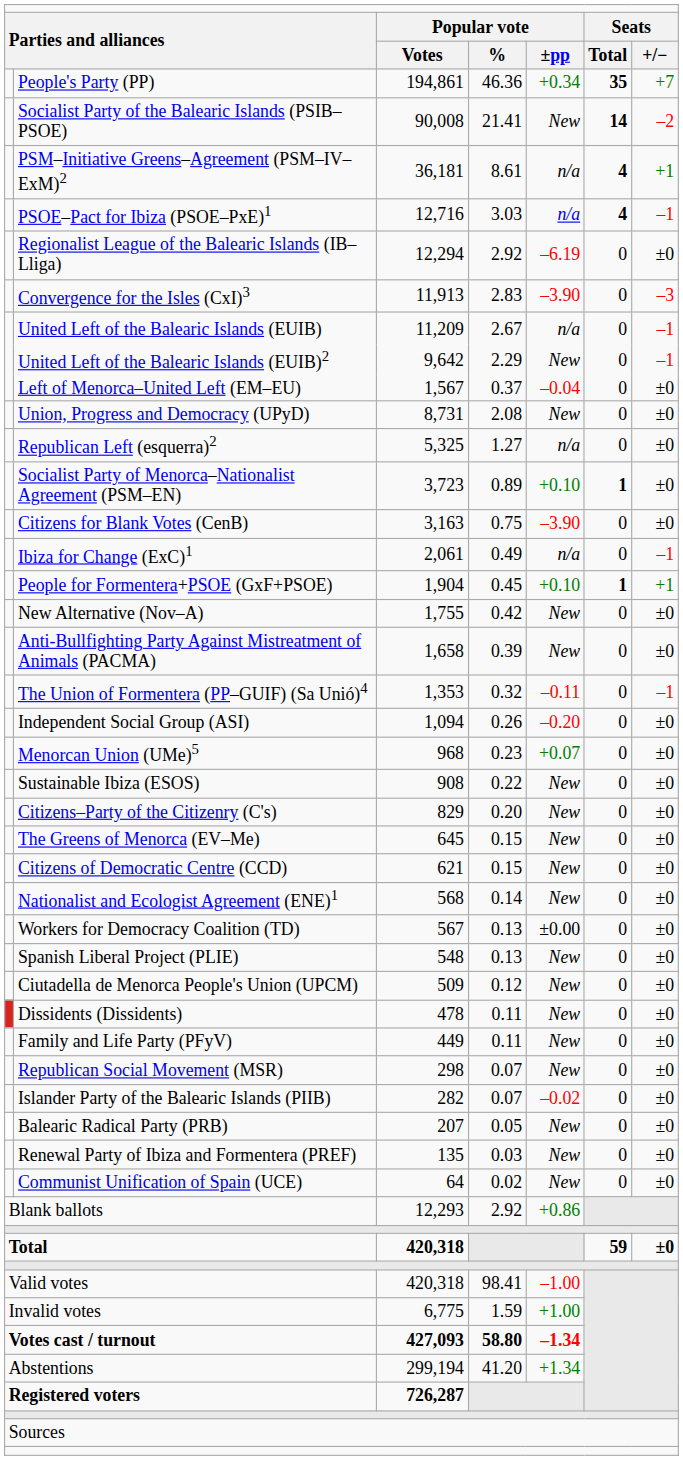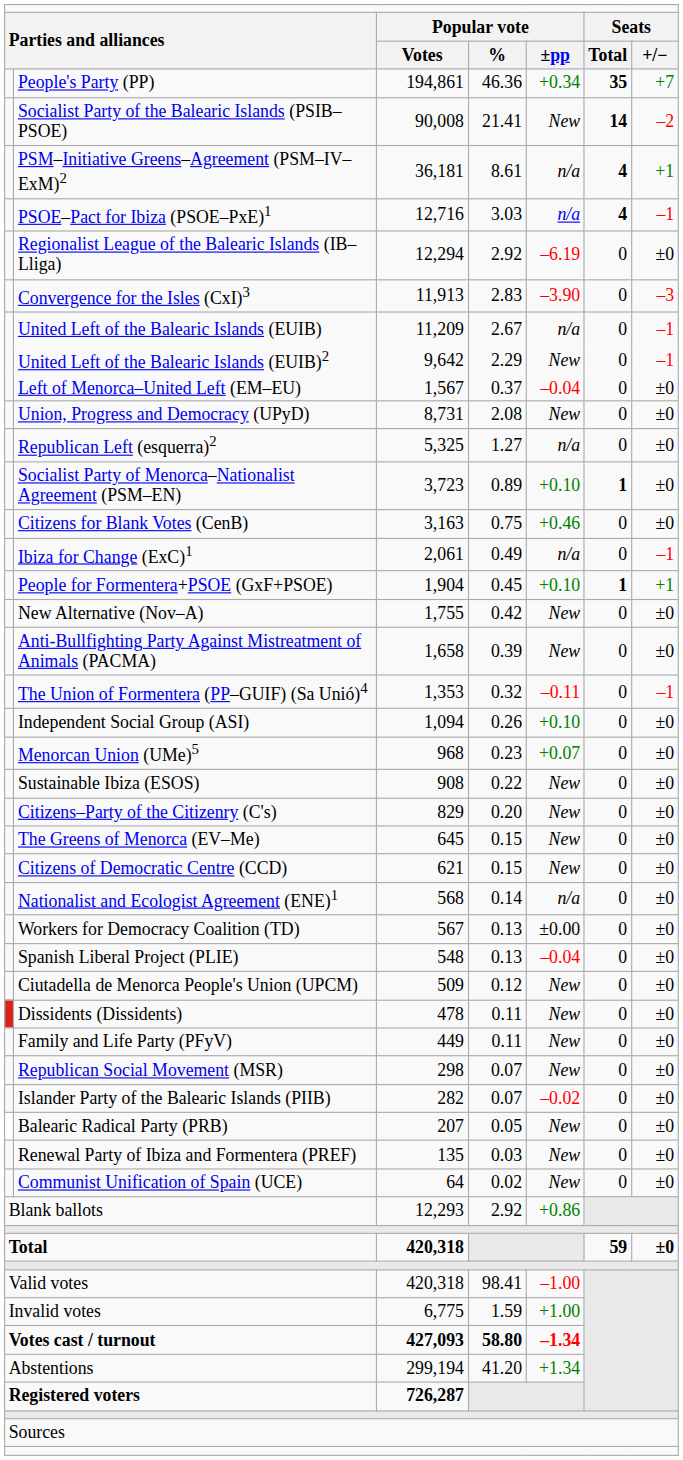(560, 523) –3.90 -> (560, 523) +0.46
(560, 722) –0.20 -> (560, 722) +0.10
(564, 898) New -> (569, 898) n/a
(564, 957) New -> (560, 957) –0.04
